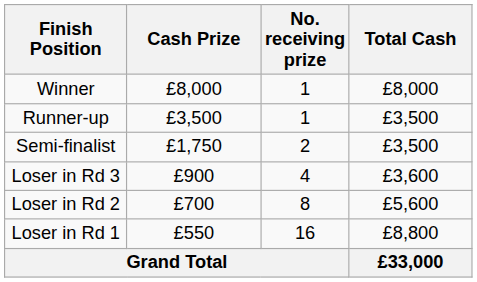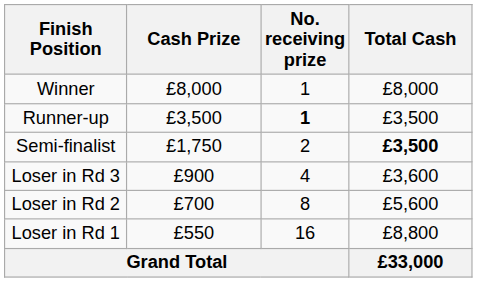(305, 117) normal -> (305, 117) bold
(410, 146) normal -> (410, 146) bold
